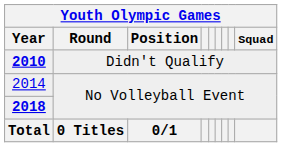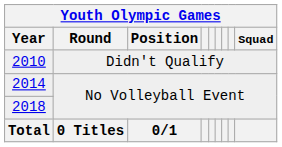(29, 62) bold -> (29, 62) normal
(29, 108) bold -> (29, 108) normal
